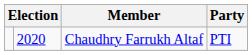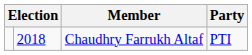(31, 38) 2020 -> (31, 38) 2018
